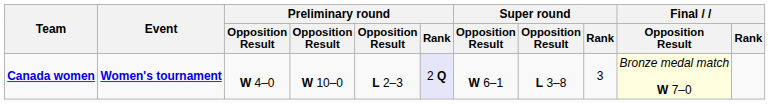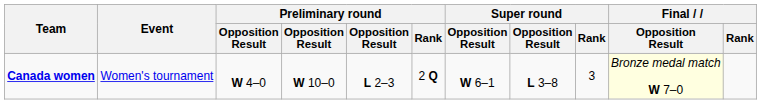(161, 77) bold -> (157, 77) normal
(437, 77) lavender background -> (428, 77) no background
